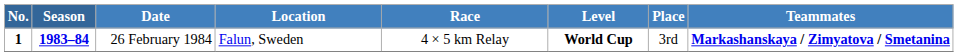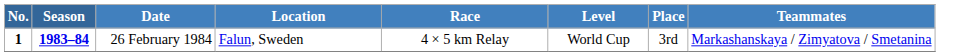(598, 40) bold -> (598, 40) normal
(821, 40) bold -> (811, 40) normal
